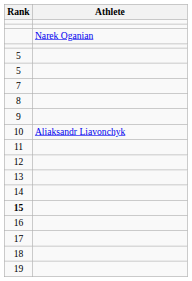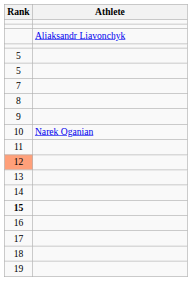(64, 36) Narek Oganian -> (80, 36) Aliaksandr Liavonchyk
(80, 131) Aliaksandr Liavonchyk -> (64, 131) Narek Oganian
(19, 162) no background -> (19, 162) lightsalmon background
